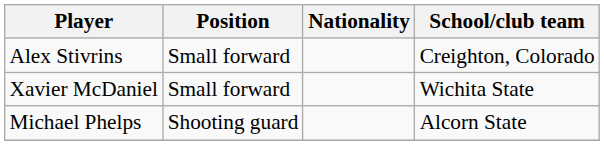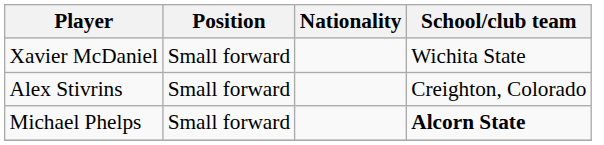rows swapped: (84, 88) <-> (66, 55)
(233, 122) Shooting guard -> (229, 122) Small forward
(473, 122) normal -> (468, 122) bold
